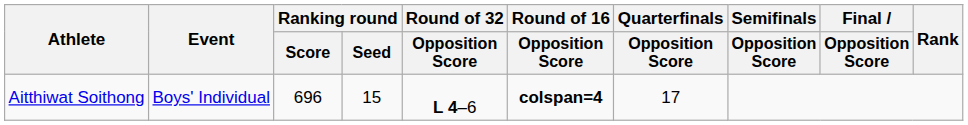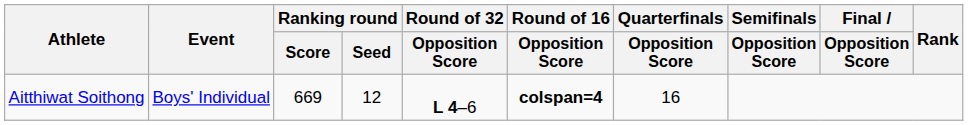(308, 98) 696 -> (308, 98) 669
(372, 98) 15 -> (372, 98) 12
(671, 98) 17 -> (671, 98) 16
